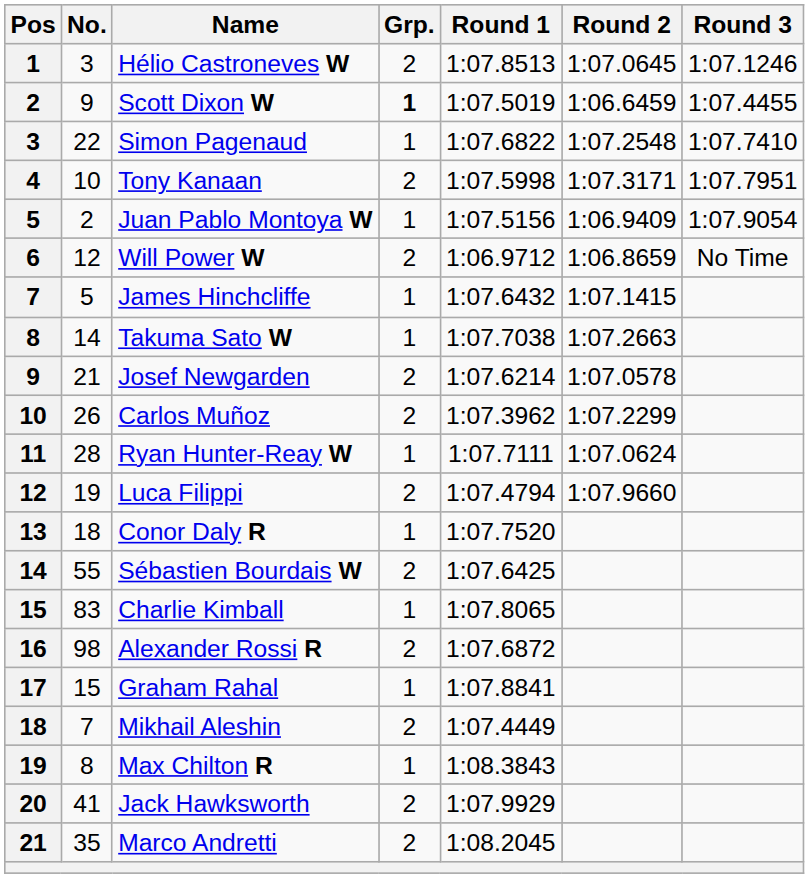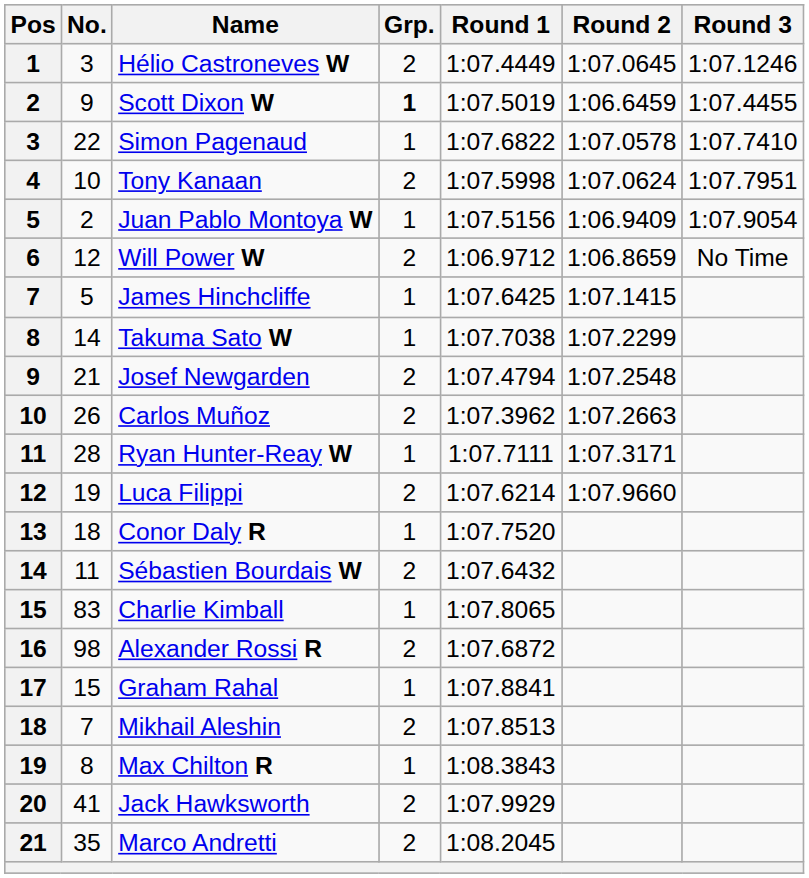(501, 63) 1:07.8513 -> (501, 63) 1:07.4449
(622, 141) 1:07.2548 -> (622, 141) 1:07.0578
(622, 180) 1:07.3171 -> (622, 180) 1:07.0624
(501, 297) 1:07.6432 -> (501, 297) 1:07.6425
(622, 336) 1:07.2663 -> (622, 336) 1:07.2299
(501, 375) 1:07.6214 -> (501, 375) 1:07.4794
(622, 375) 1:07.0578 -> (622, 375) 1:07.2548
(622, 414) 1:07.2299 -> (622, 414) 1:07.2663
(622, 453) 1:07.0624 -> (622, 453) 1:07.3171
(501, 492) 1:07.4794 -> (501, 492) 1:07.6214
(87, 570) 55 -> (87, 570) 11
(501, 570) 1:07.6425 -> (501, 570) 1:07.6432
(501, 726) 1:07.4449 -> (501, 726) 1:07.8513
